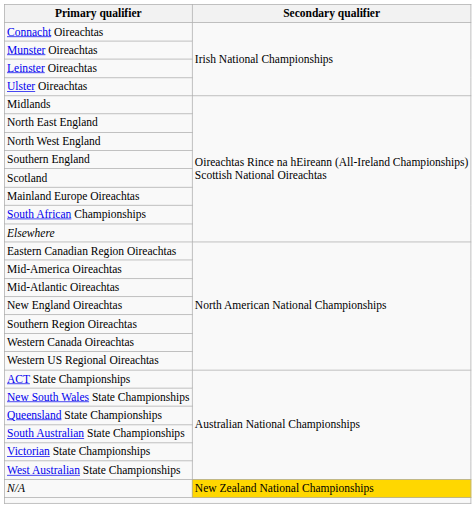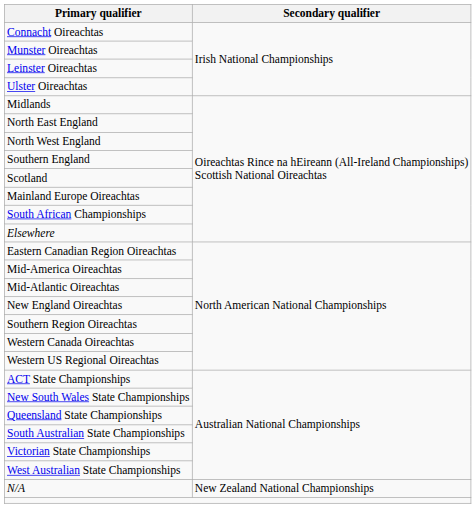(284, 488) gold background -> (284, 488) no background
